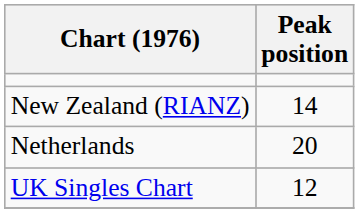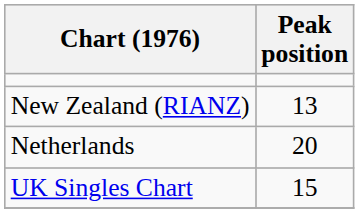(305, 106) 14 -> (305, 106) 13
(305, 187) 12 -> (305, 187) 15
